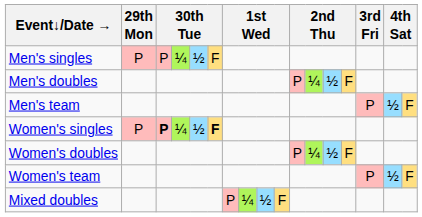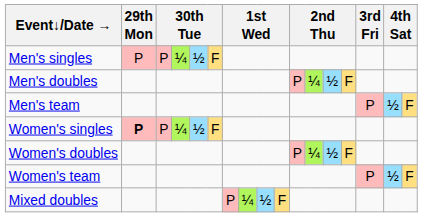(139, 129) normal -> (139, 129) bold
(164, 129) bold -> (164, 129) normal
(215, 129) bold -> (215, 129) normal
